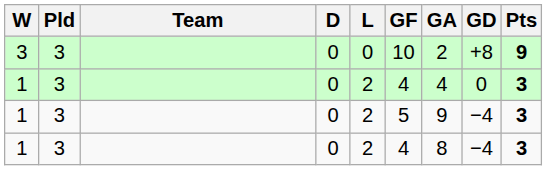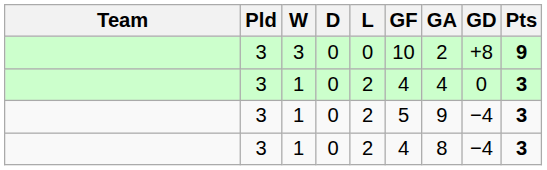columns swapped: (198, 20) <-> (22, 20)
